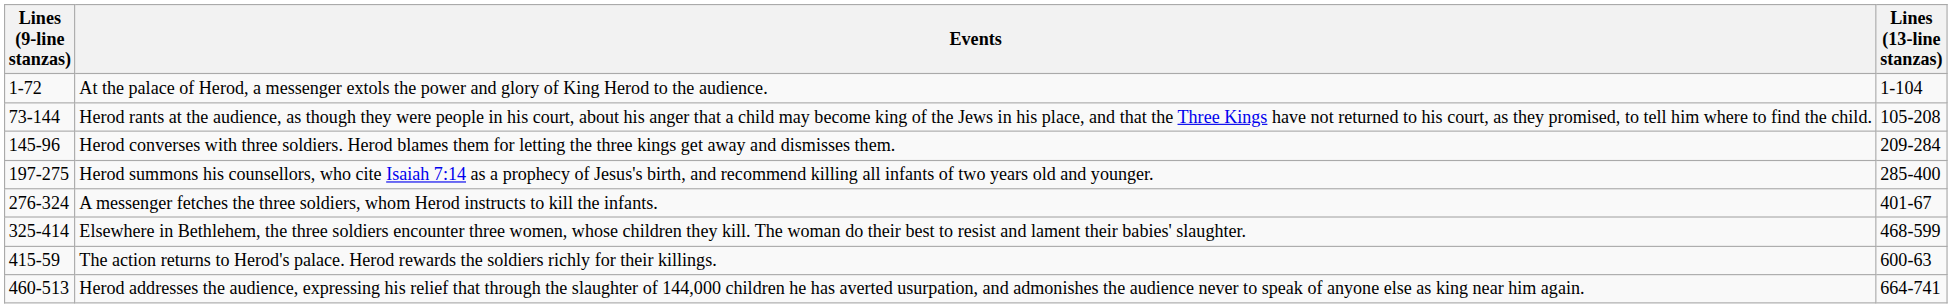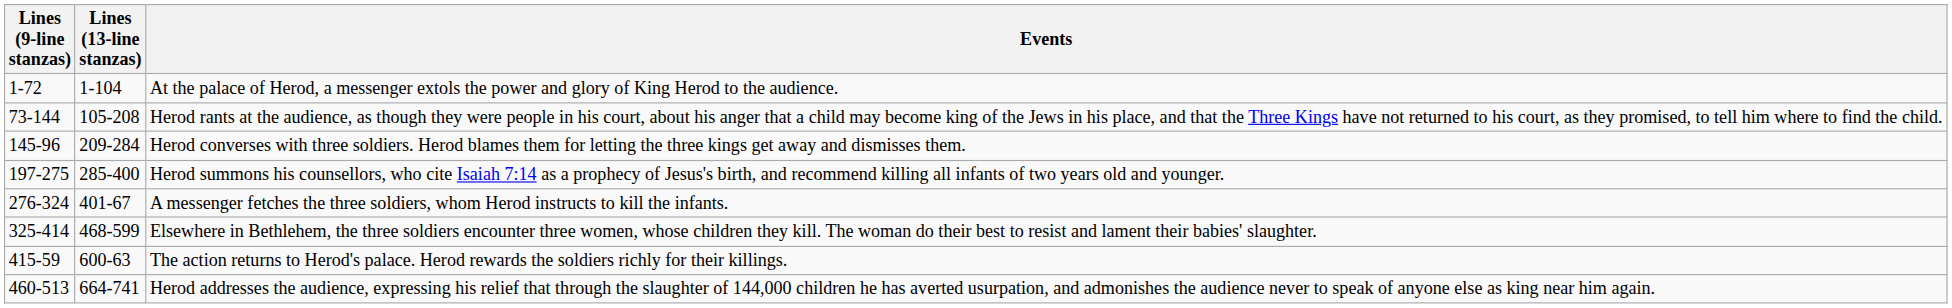columns swapped: (1911, 39) <-> (976, 39)
